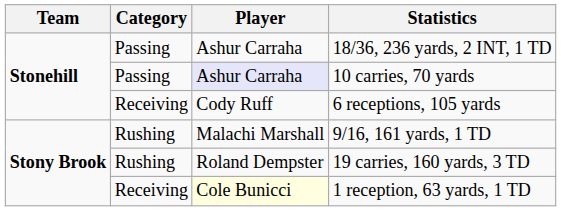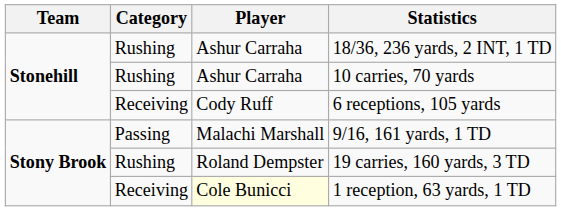(142, 47) Passing -> (145, 47) Rushing
(142, 76) Passing -> (145, 76) Rushing
(249, 76) lavender background -> (249, 76) no background
(145, 133) Rushing -> (142, 133) Passing
